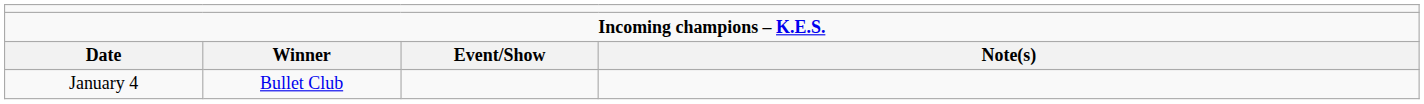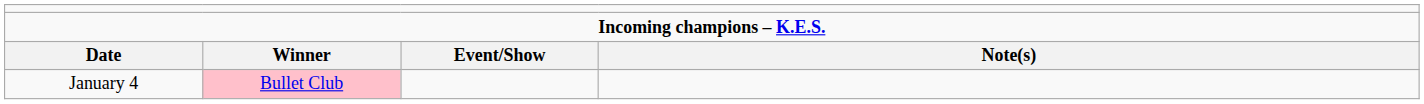(302, 83) no background -> (302, 83) pink background
